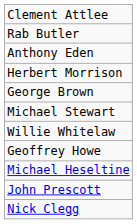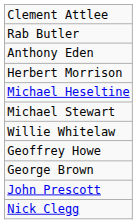(51, 92) George Brown -> (69, 92) Michael Heseltine
(69, 170) Michael Heseltine -> (51, 170) George Brown
